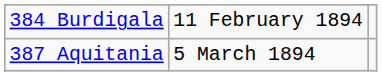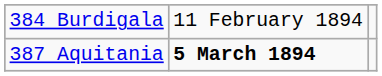(244, 54) normal -> (244, 54) bold
